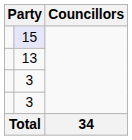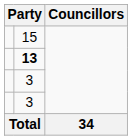(29, 37) lavender background -> (29, 37) no background
(29, 59) normal -> (29, 59) bold
